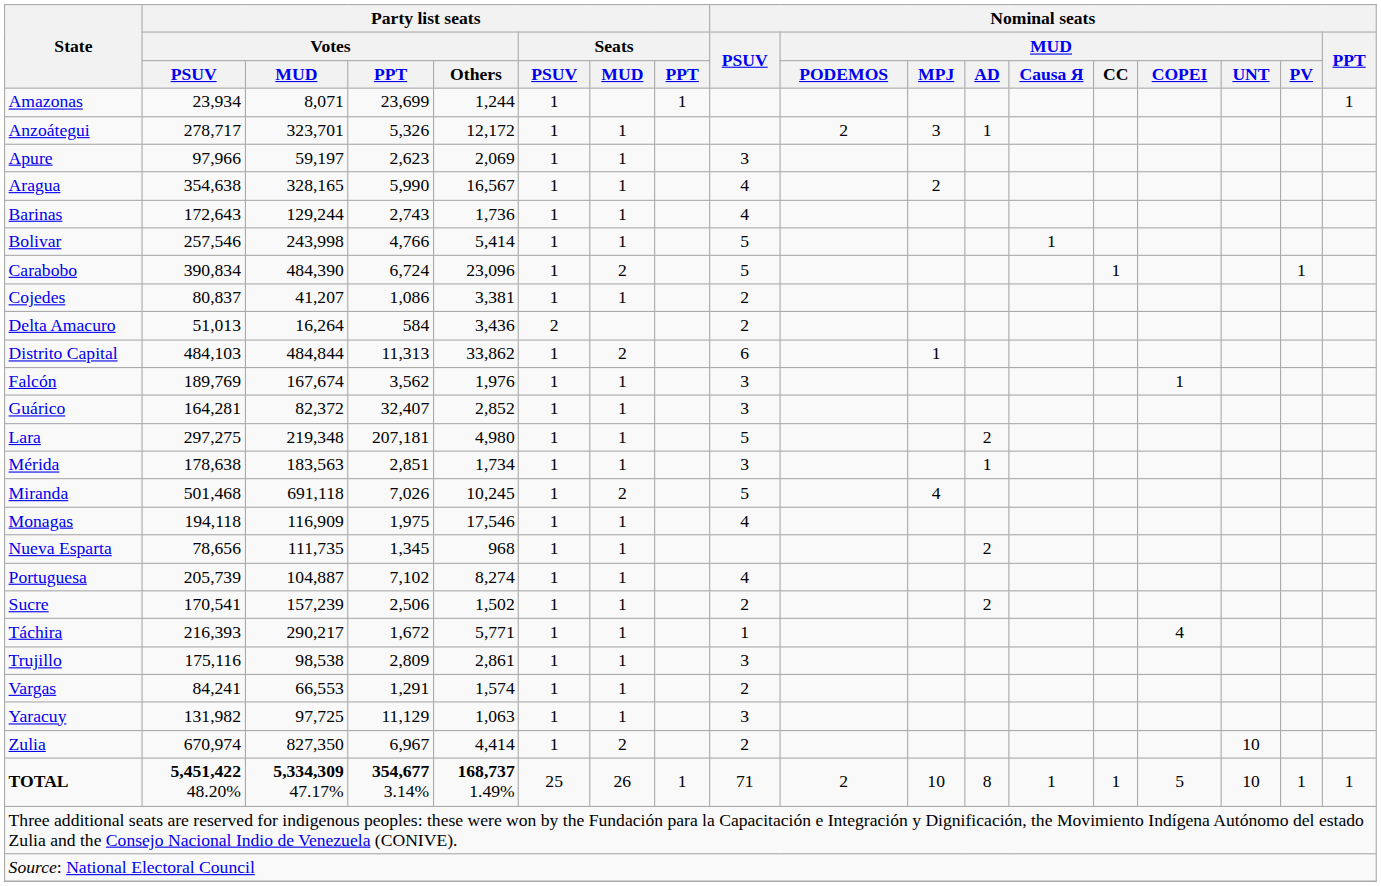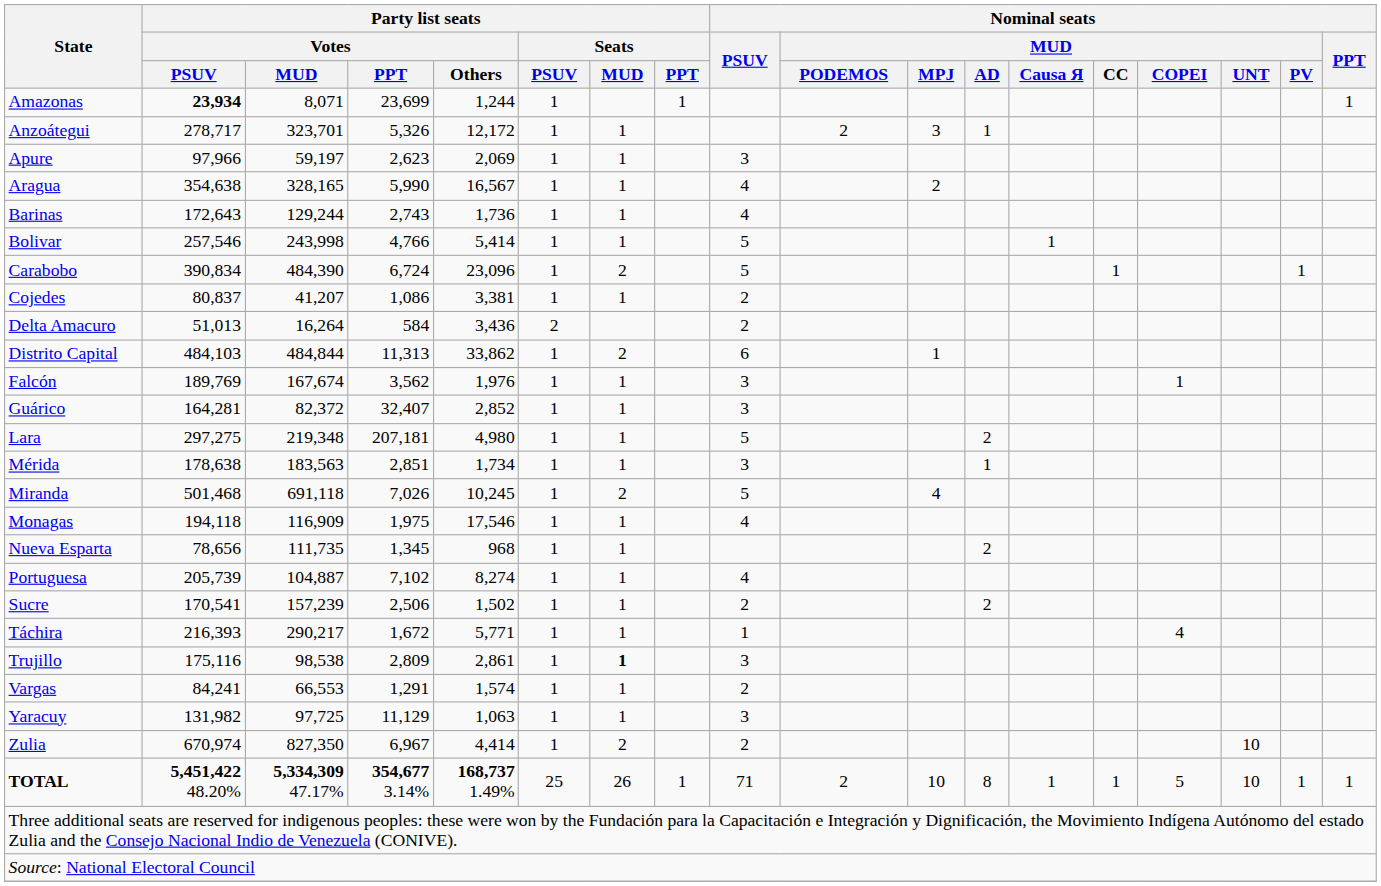(217, 102) normal -> (217, 102) bold
(622, 660) normal -> (622, 660) bold
